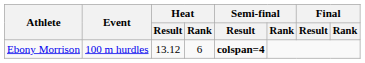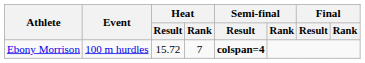(168, 49) 13.12 -> (168, 49) 15.72
(200, 49) 6 -> (200, 49) 7
